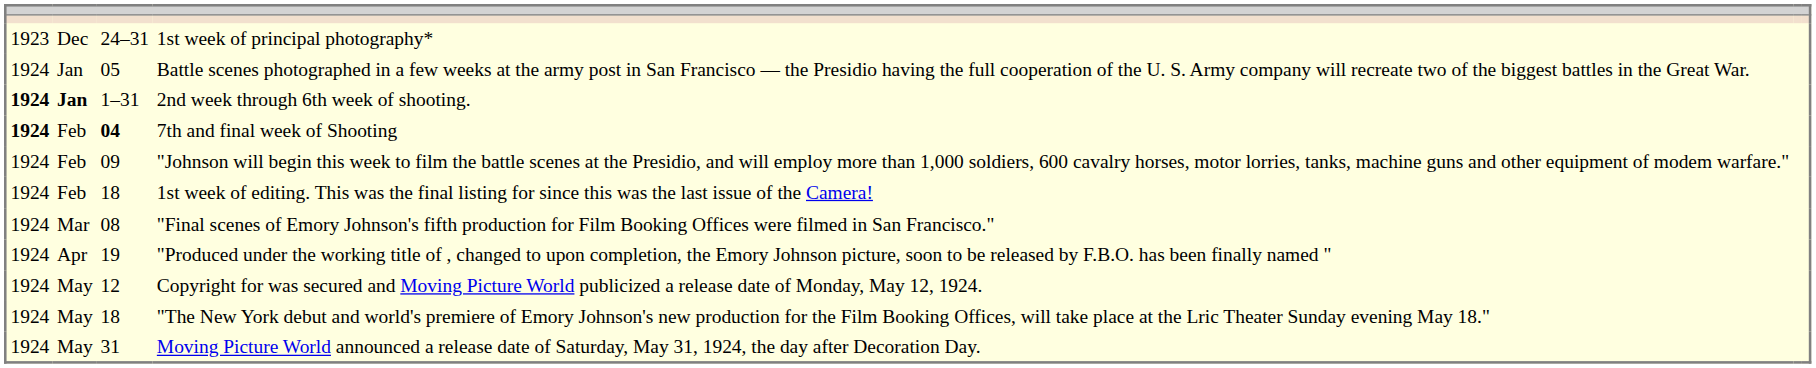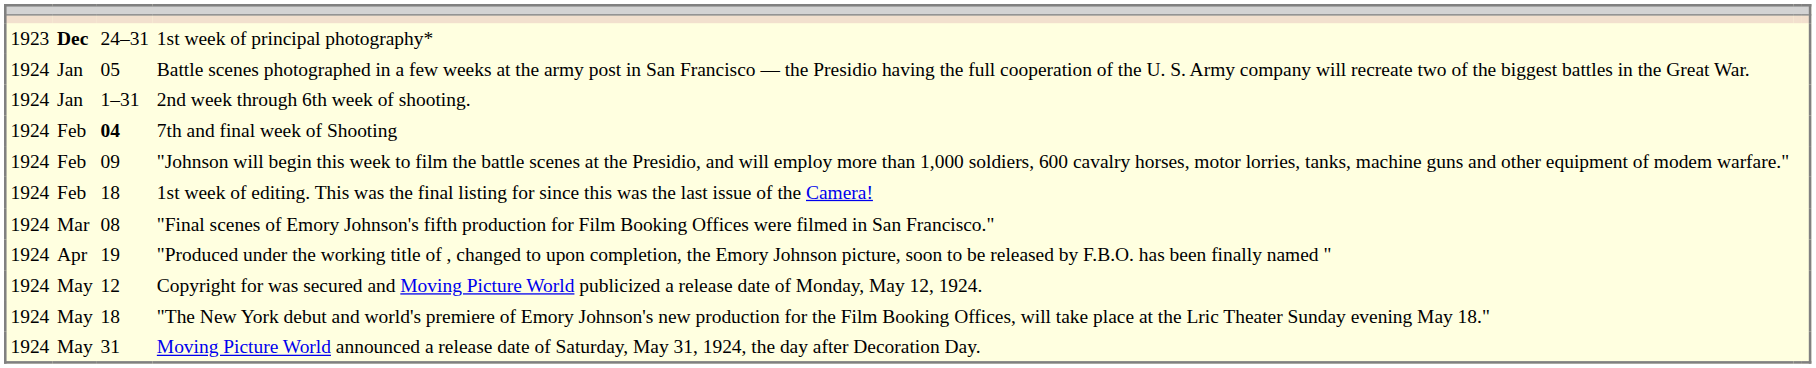(73, 38) normal -> (73, 38) bold
(30, 100) bold -> (30, 100) normal
(72, 100) bold -> (70, 100) normal
(30, 131) bold -> (30, 131) normal
